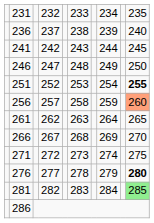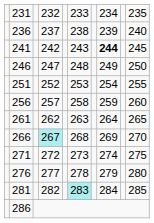(108, 48) normal -> (108, 48) bold
(138, 84) bold -> (138, 84) normal
(138, 102) lightsalmon background -> (138, 102) no background
(50, 137) no background -> (50, 137) paleturquoise background
(138, 173) bold -> (138, 173) normal
(79, 191) no background -> (79, 191) paleturquoise background
(138, 191) lightgreen background -> (138, 191) no background
